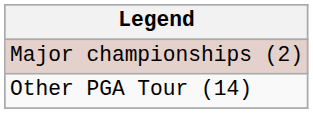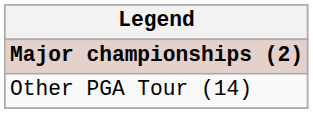(156, 57) normal -> (156, 57) bold
